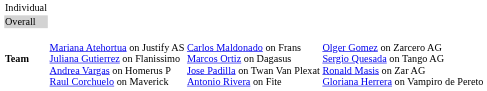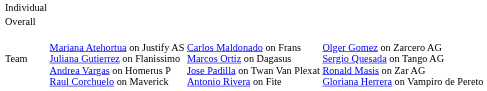(20, 21) lightgrey background -> (20, 21) no background
(17, 59) bold -> (16, 59) normal
